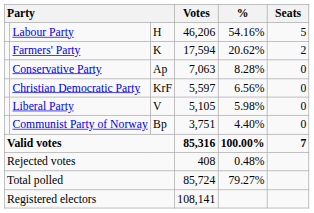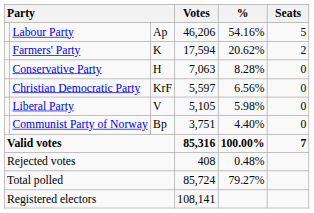(157, 32) H -> (160, 32) Ap
(160, 69) Ap -> (157, 69) H
